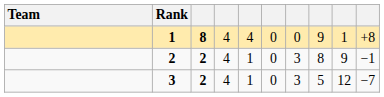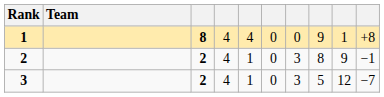columns swapped: (172, 15) <-> (24, 15)
